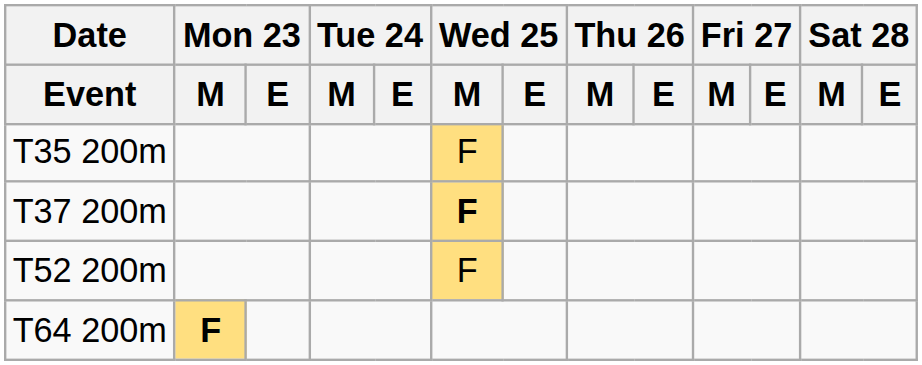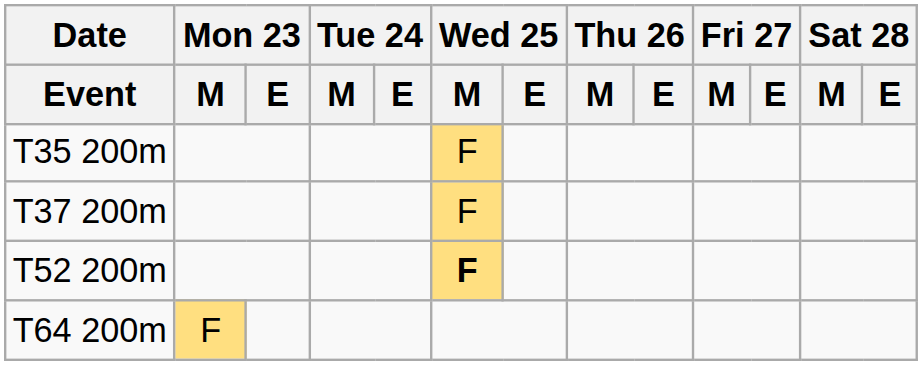(467, 211) bold -> (467, 211) normal
(467, 270) normal -> (467, 270) bold
(211, 329) bold -> (211, 329) normal
